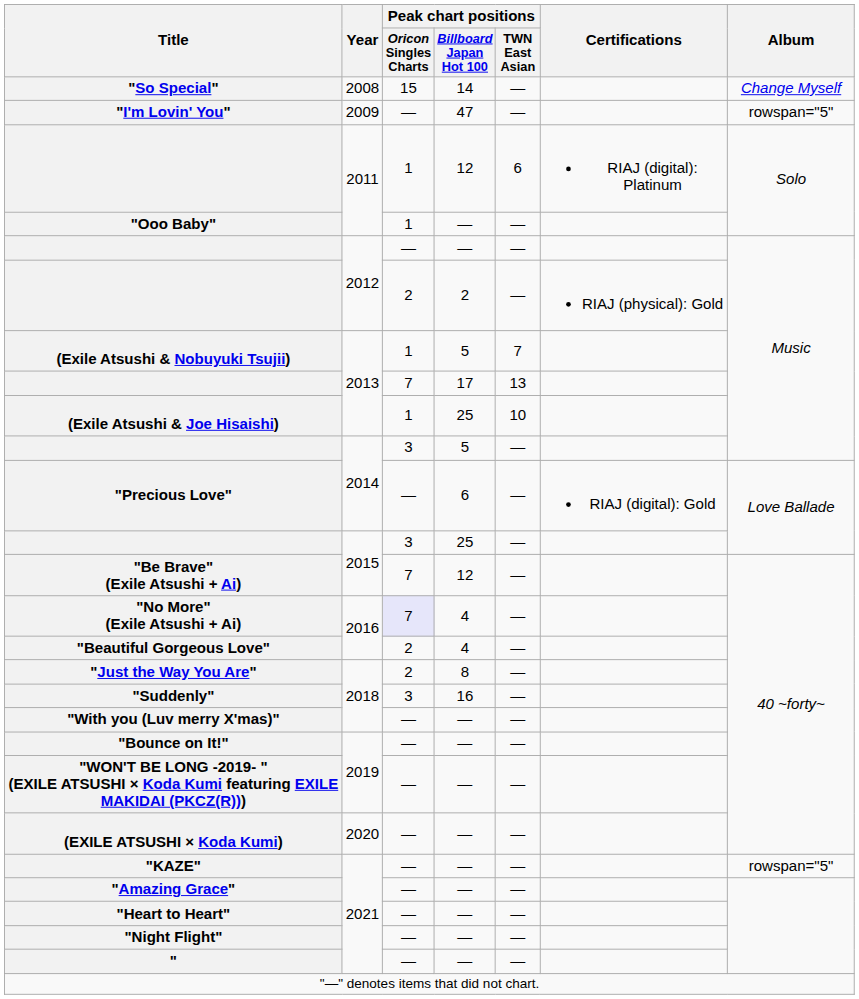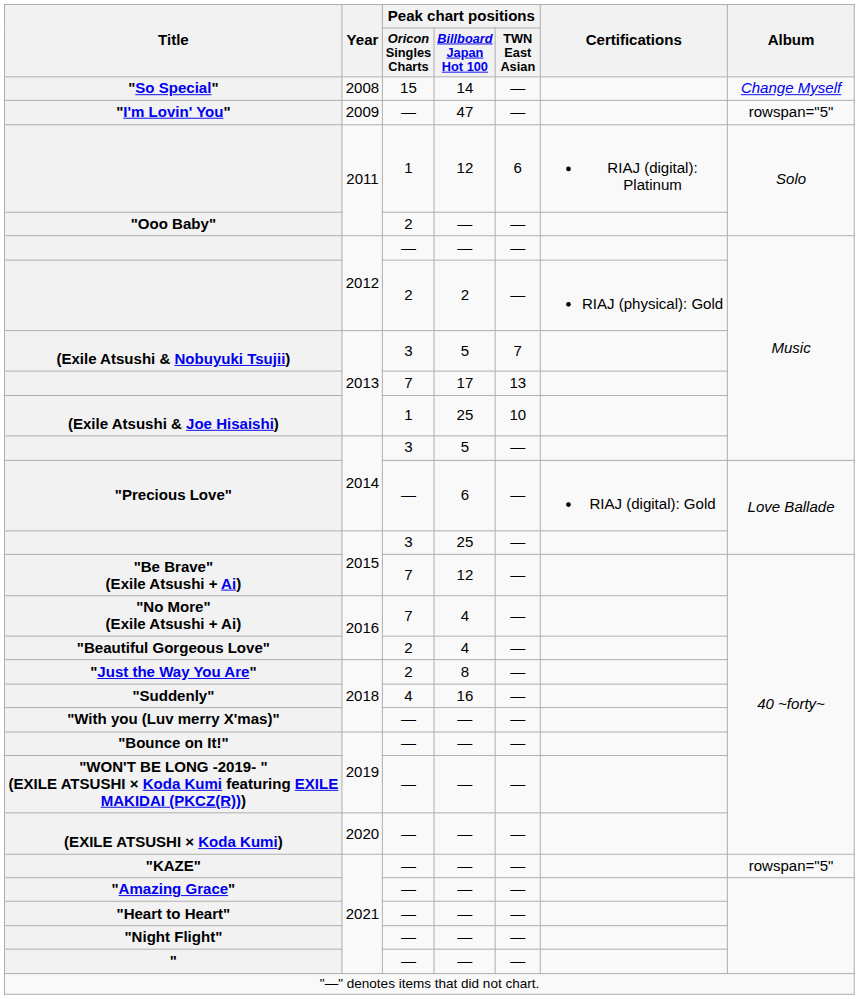(408, 224) 1 -> (408, 224) 2
(408, 351) 1 -> (408, 351) 3
(408, 615) lavender background -> (408, 615) no background
(408, 695) 3 -> (408, 695) 4
